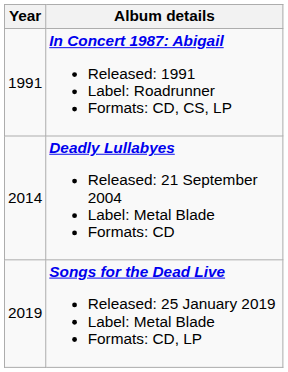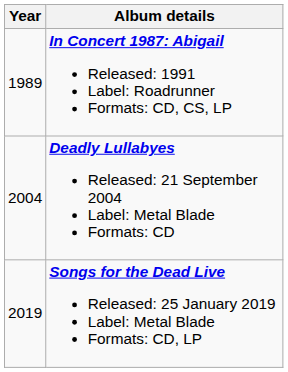(25, 82) 1991 -> (25, 82) 1989
(25, 197) 2014 -> (25, 197) 2004
